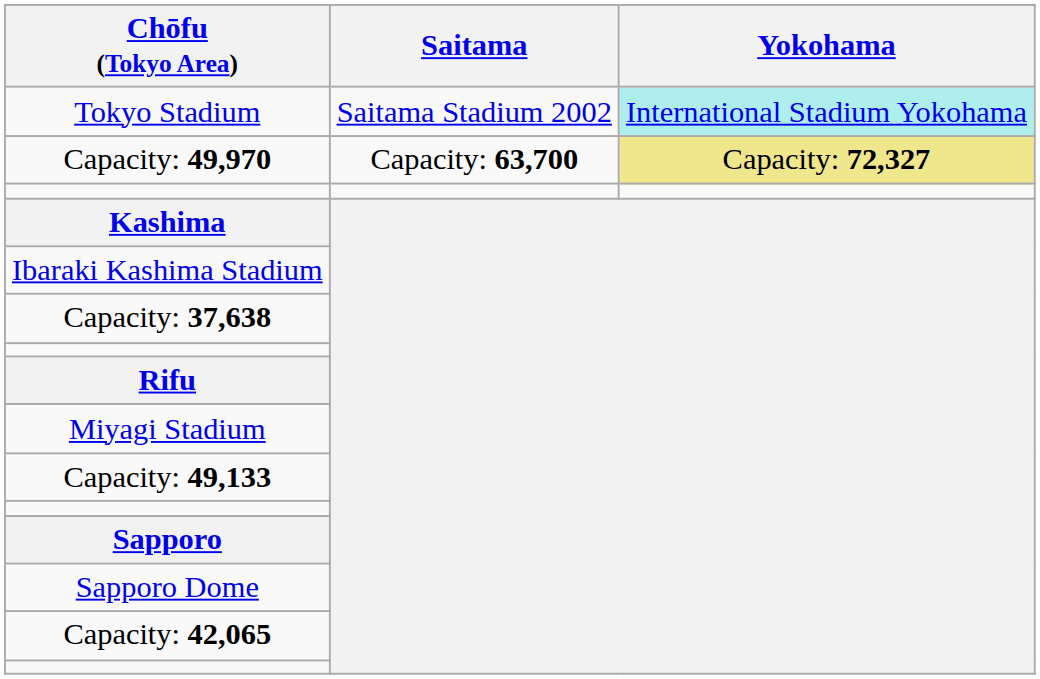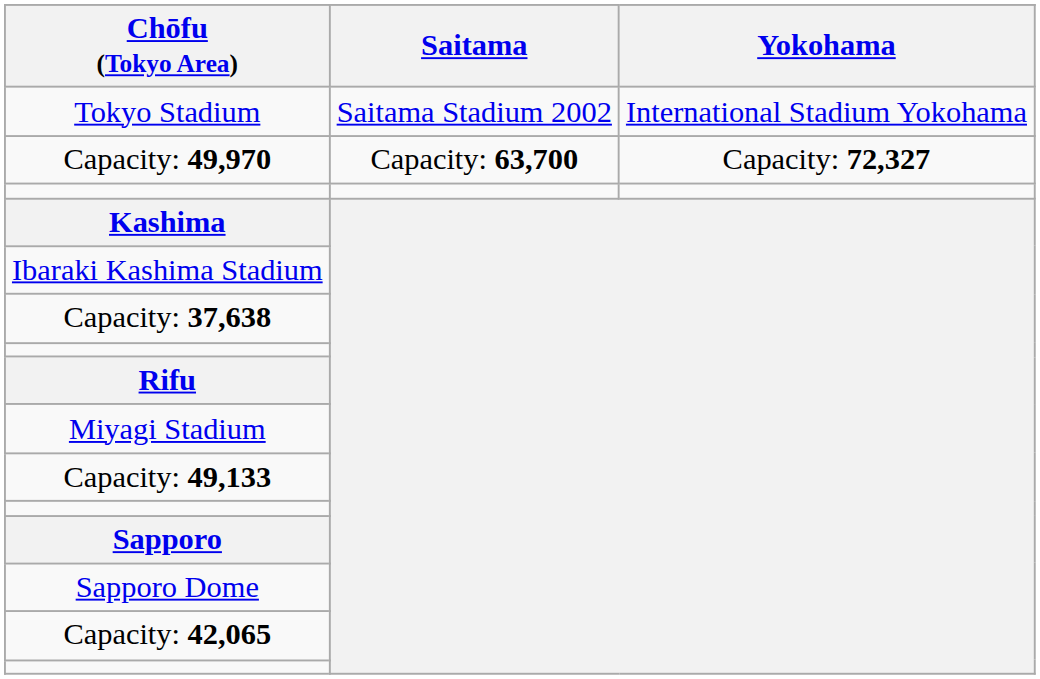(826, 111) paleturquoise background -> (826, 111) no background
(826, 159) khaki background -> (826, 159) no background
